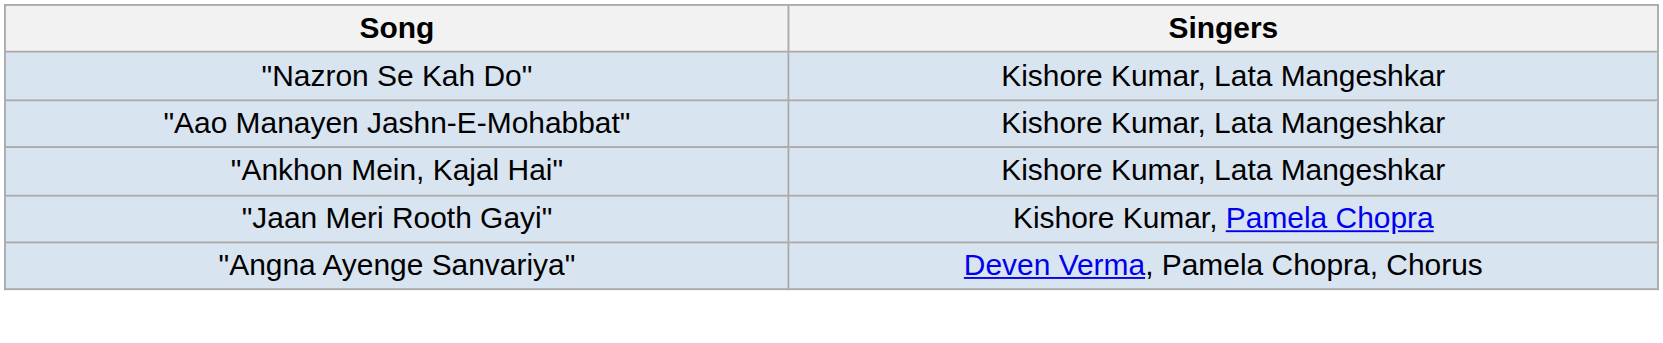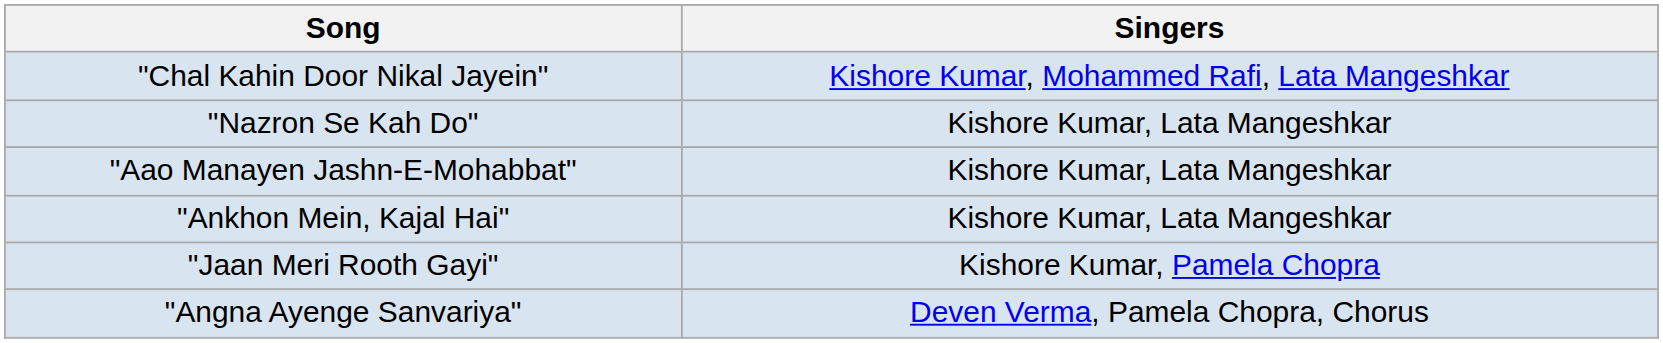+ row: (343, 75)
